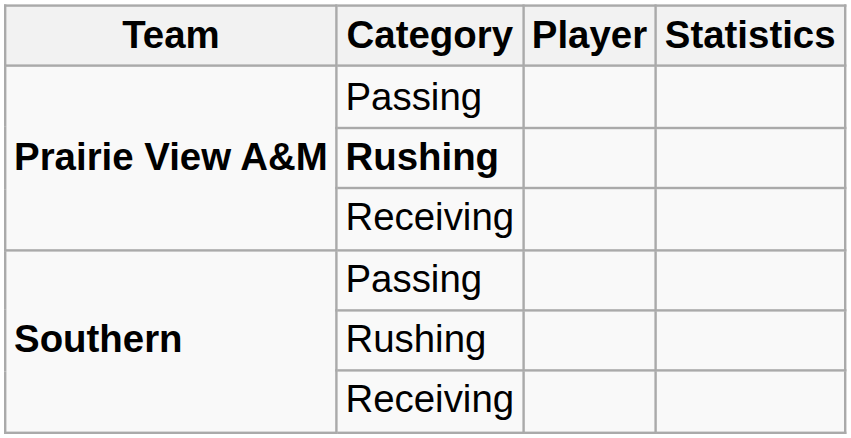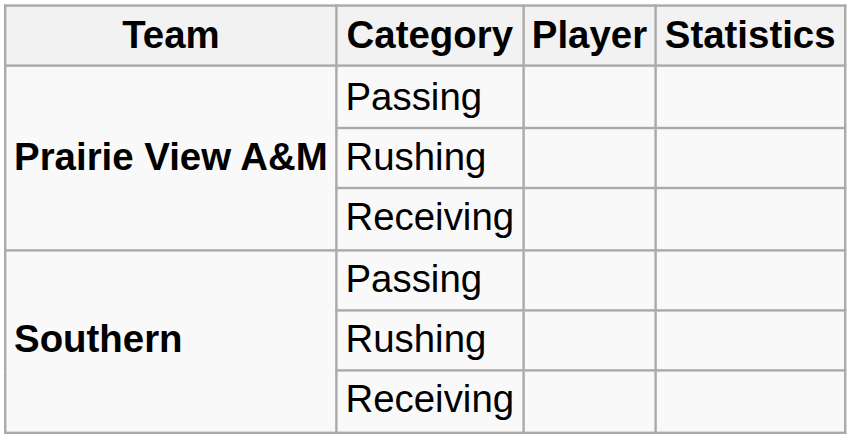(422, 157) bold -> (416, 157) normal
